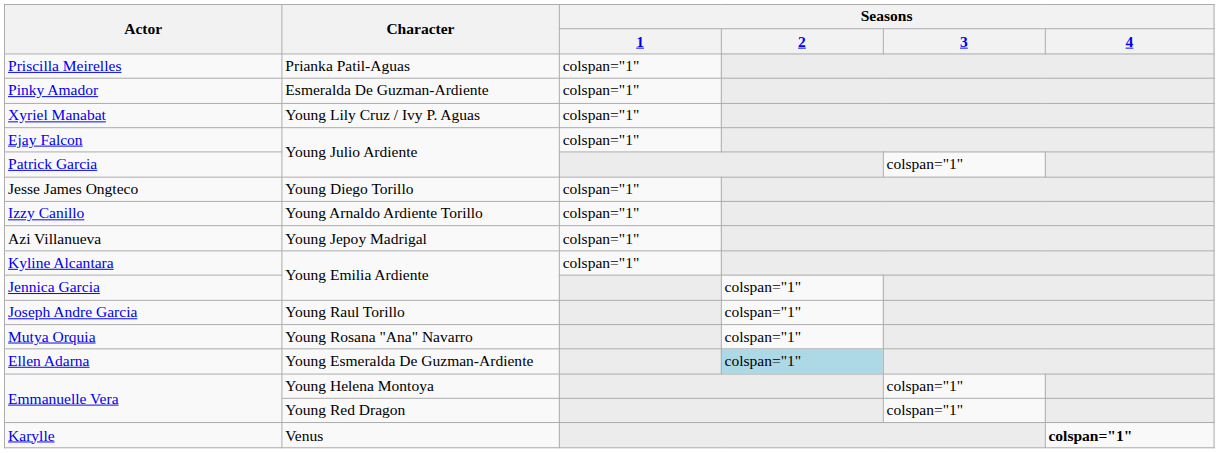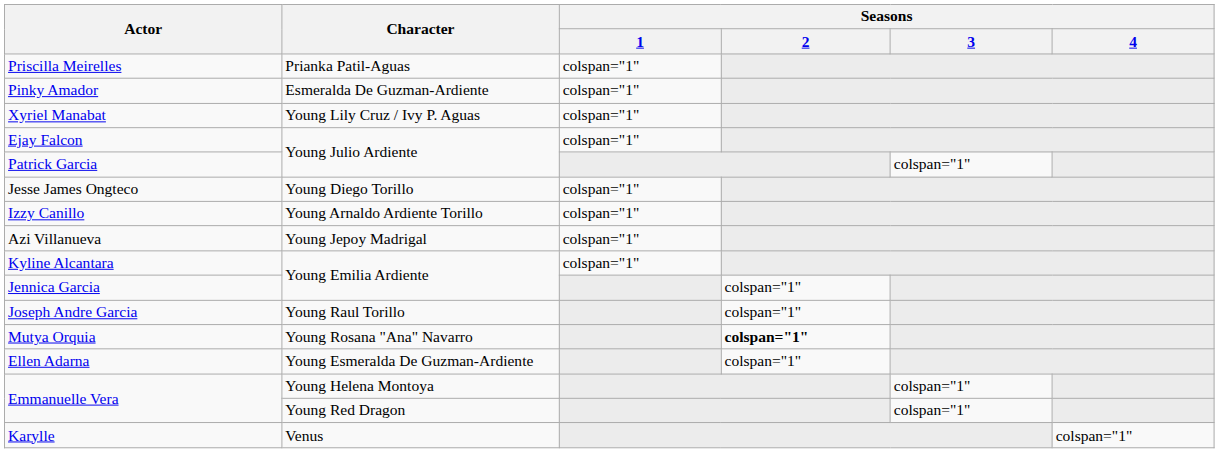(763, 336) normal -> (767, 336) bold
(763, 361) lightblue background -> (763, 361) no background
(1090, 435) bold -> (1094, 435) normal
